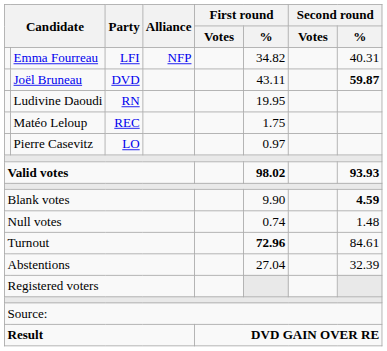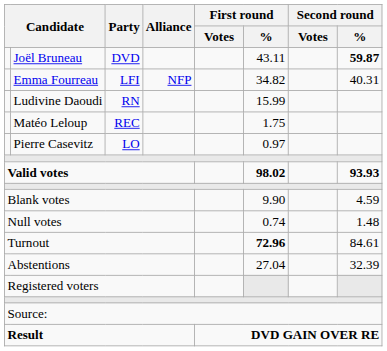rows swapped: (48, 80) <-> (56, 58)
(271, 101) 19.95 -> (271, 101) 15.99
(368, 200) bold -> (368, 200) normal
